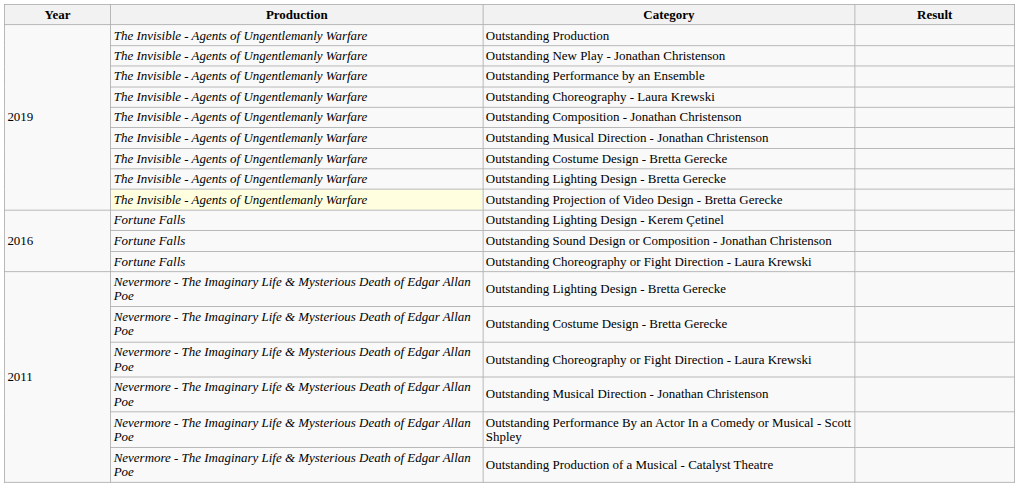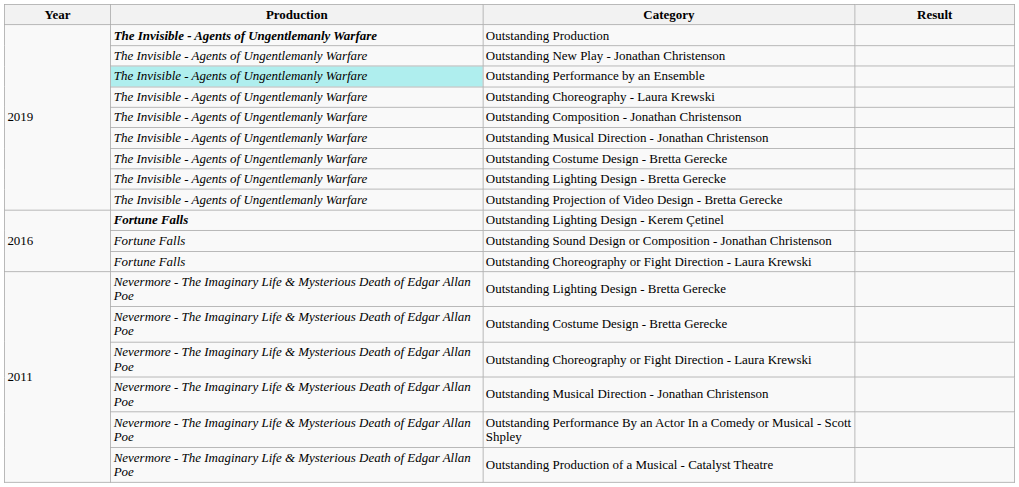(241, 35) normal -> (245, 35) bold
(241, 76) no background -> (241, 76) paleturquoise background
(241, 199) lightyellow background -> (241, 199) no background
(150, 220) normal -> (151, 220) bold
